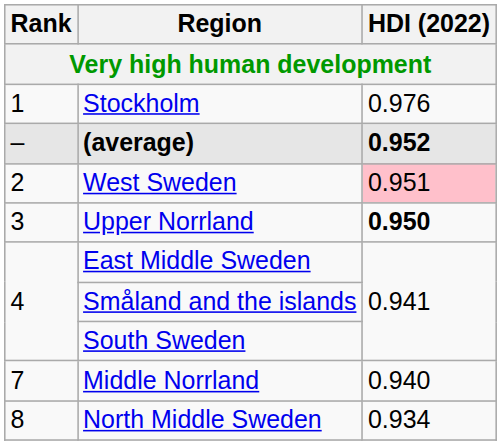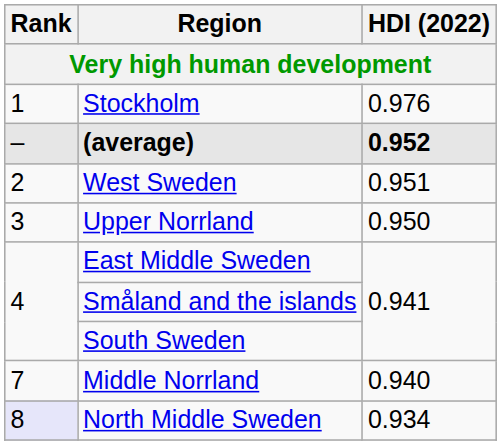(399, 182) pink background -> (399, 182) no background
(399, 222) bold -> (399, 222) normal
(17, 420) no background -> (17, 420) lavender background
